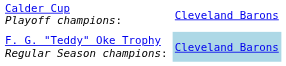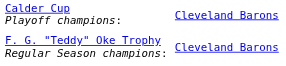(227, 47) lightblue background -> (227, 47) no background
